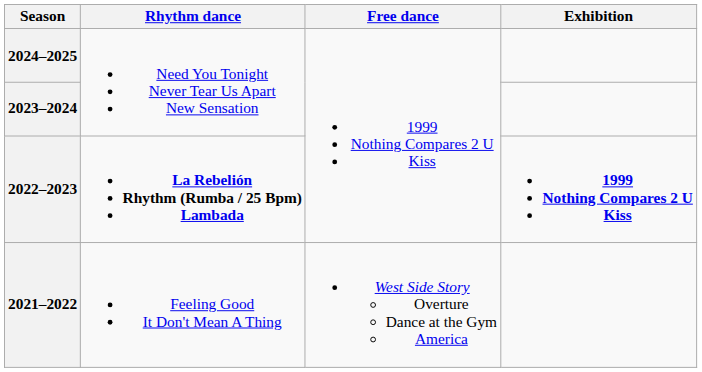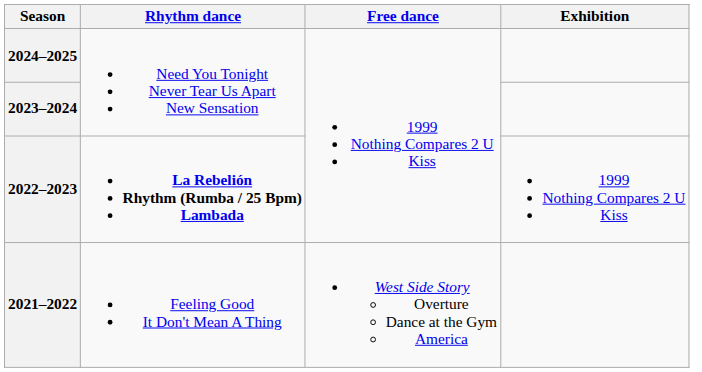(598, 198) bold -> (595, 198) normal
